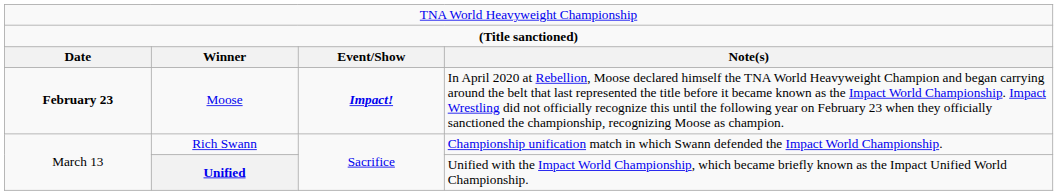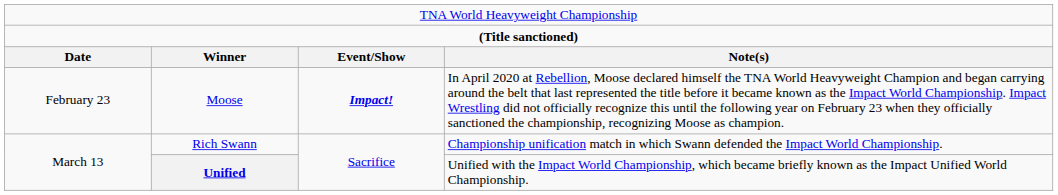(78, 100) bold -> (78, 100) normal
